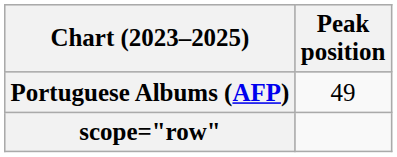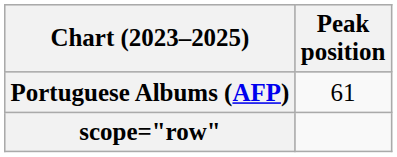(343, 91) 49 -> (343, 91) 61
